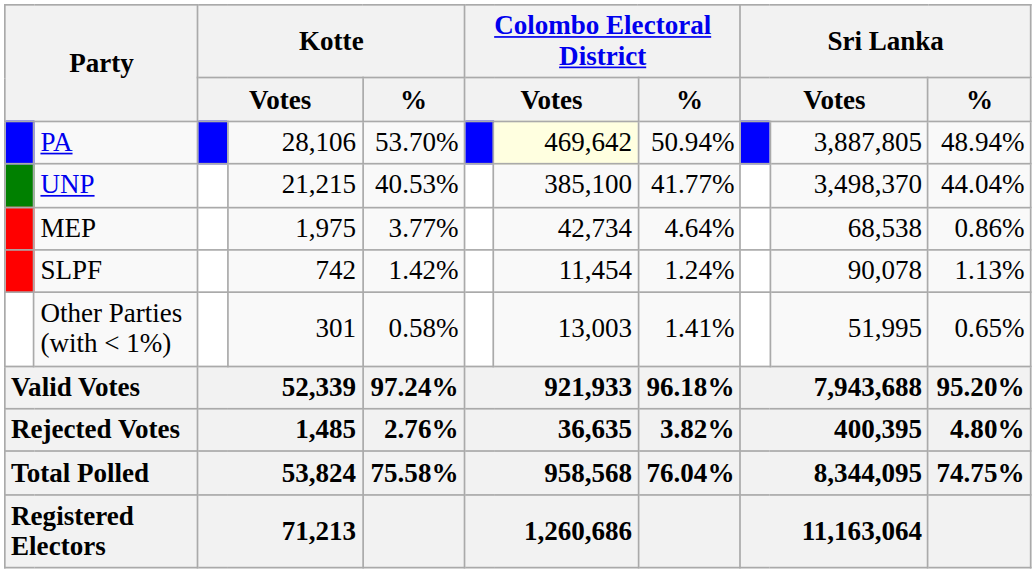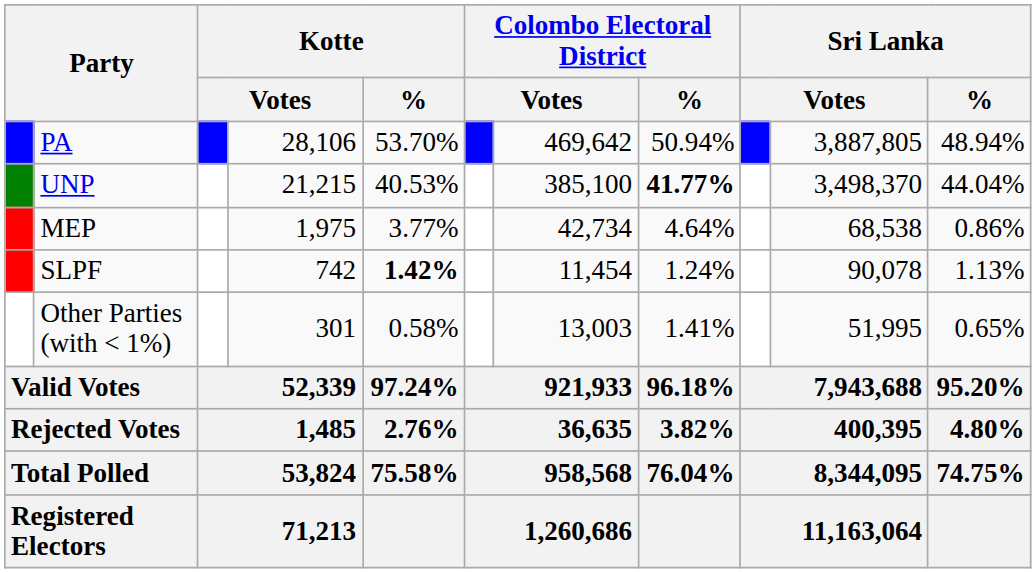(588, 142) lightyellow background -> (588, 142) no background
(693, 185) normal -> (690, 185) bold
(424, 270) normal -> (421, 270) bold
